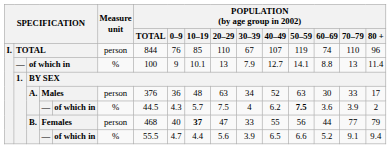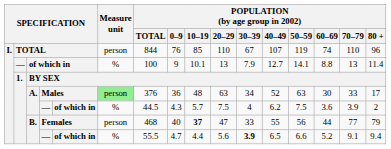(116, 93) no background -> (116, 93) lightgreen background
(301, 107) bold -> (301, 107) normal
(249, 136) normal -> (249, 136) bold
